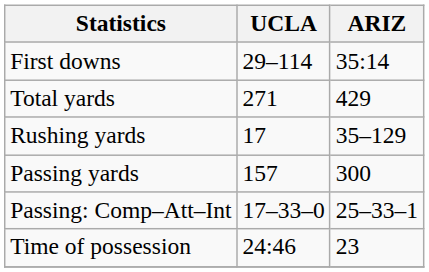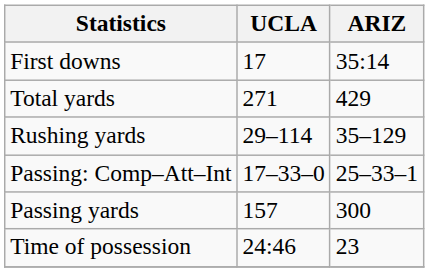(277, 60) 29–114 -> (254, 60) 17
(254, 135) 17 -> (277, 135) 29–114
rows swapped: (75, 172) <-> (121, 210)
